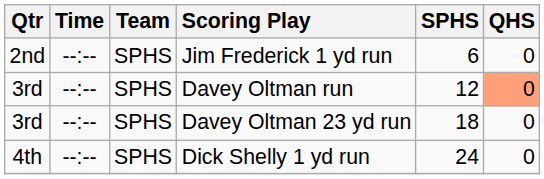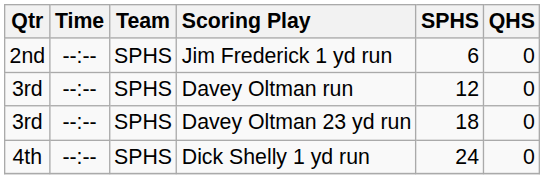(529, 88) lightsalmon background -> (529, 88) no background
